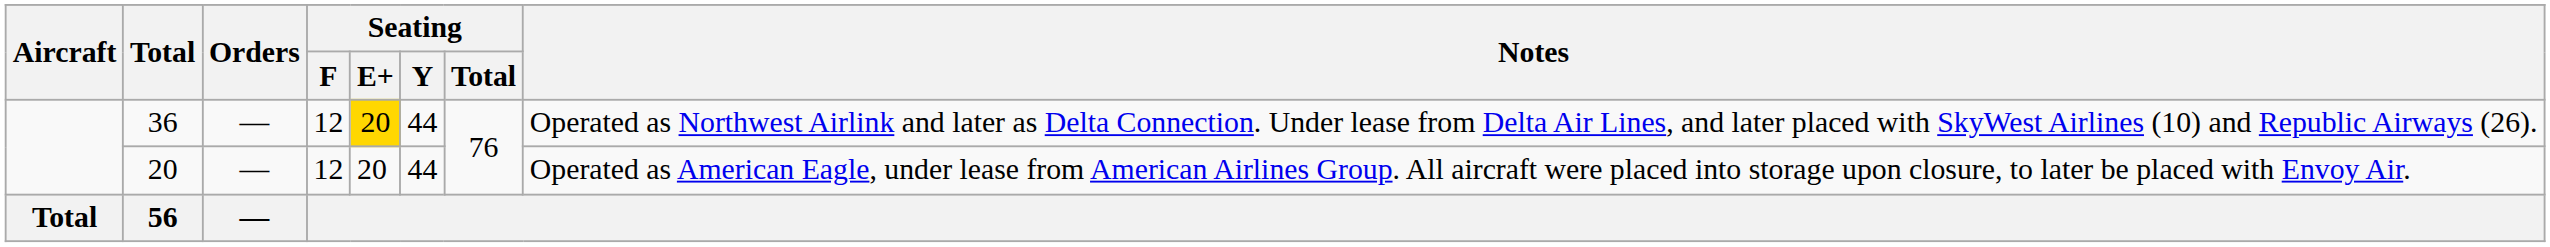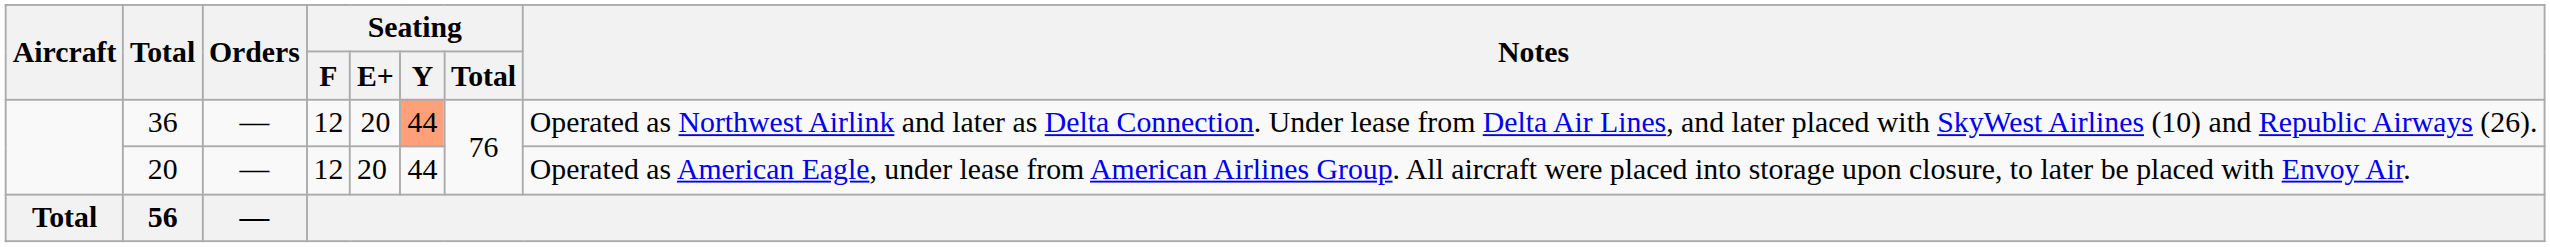(375, 122) gold background -> (375, 122) no background
(422, 122) no background -> (422, 122) lightsalmon background
